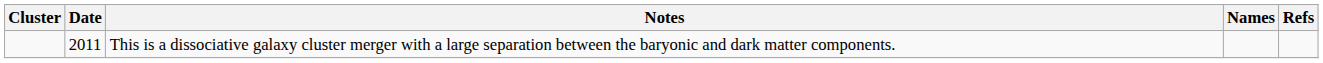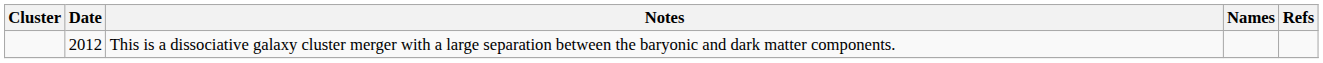(85, 44) 2011 -> (85, 44) 2012
